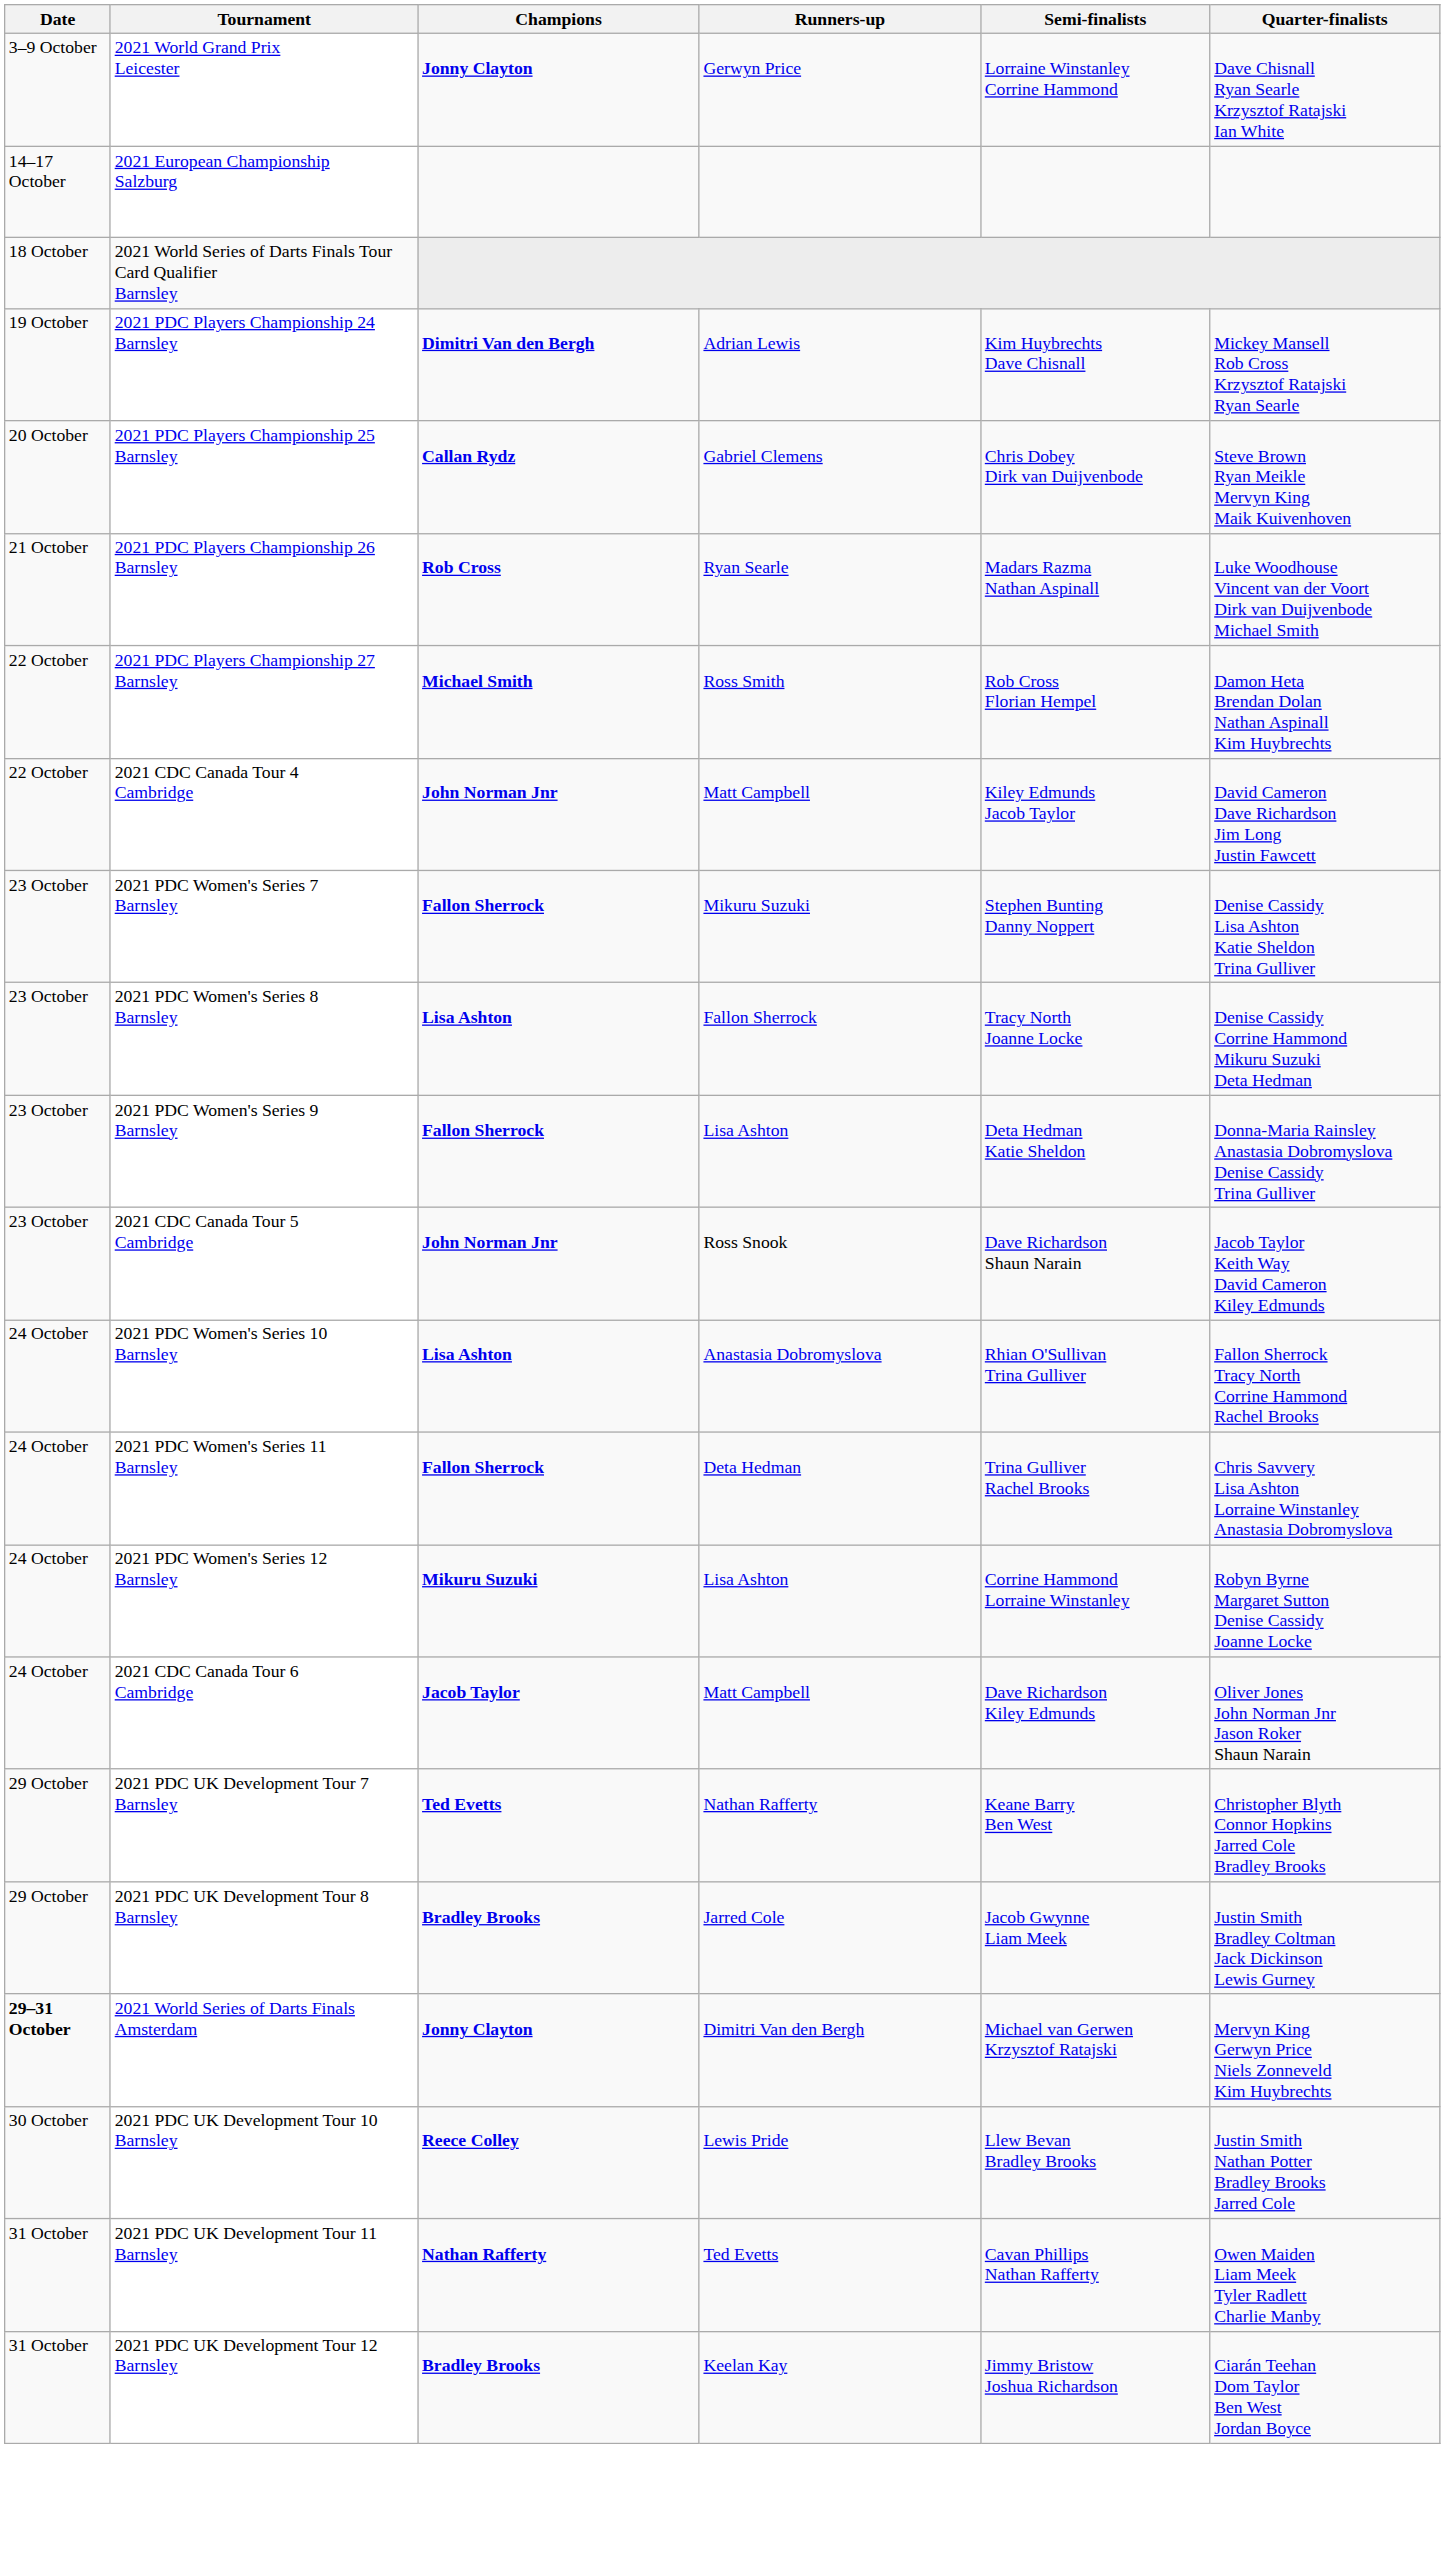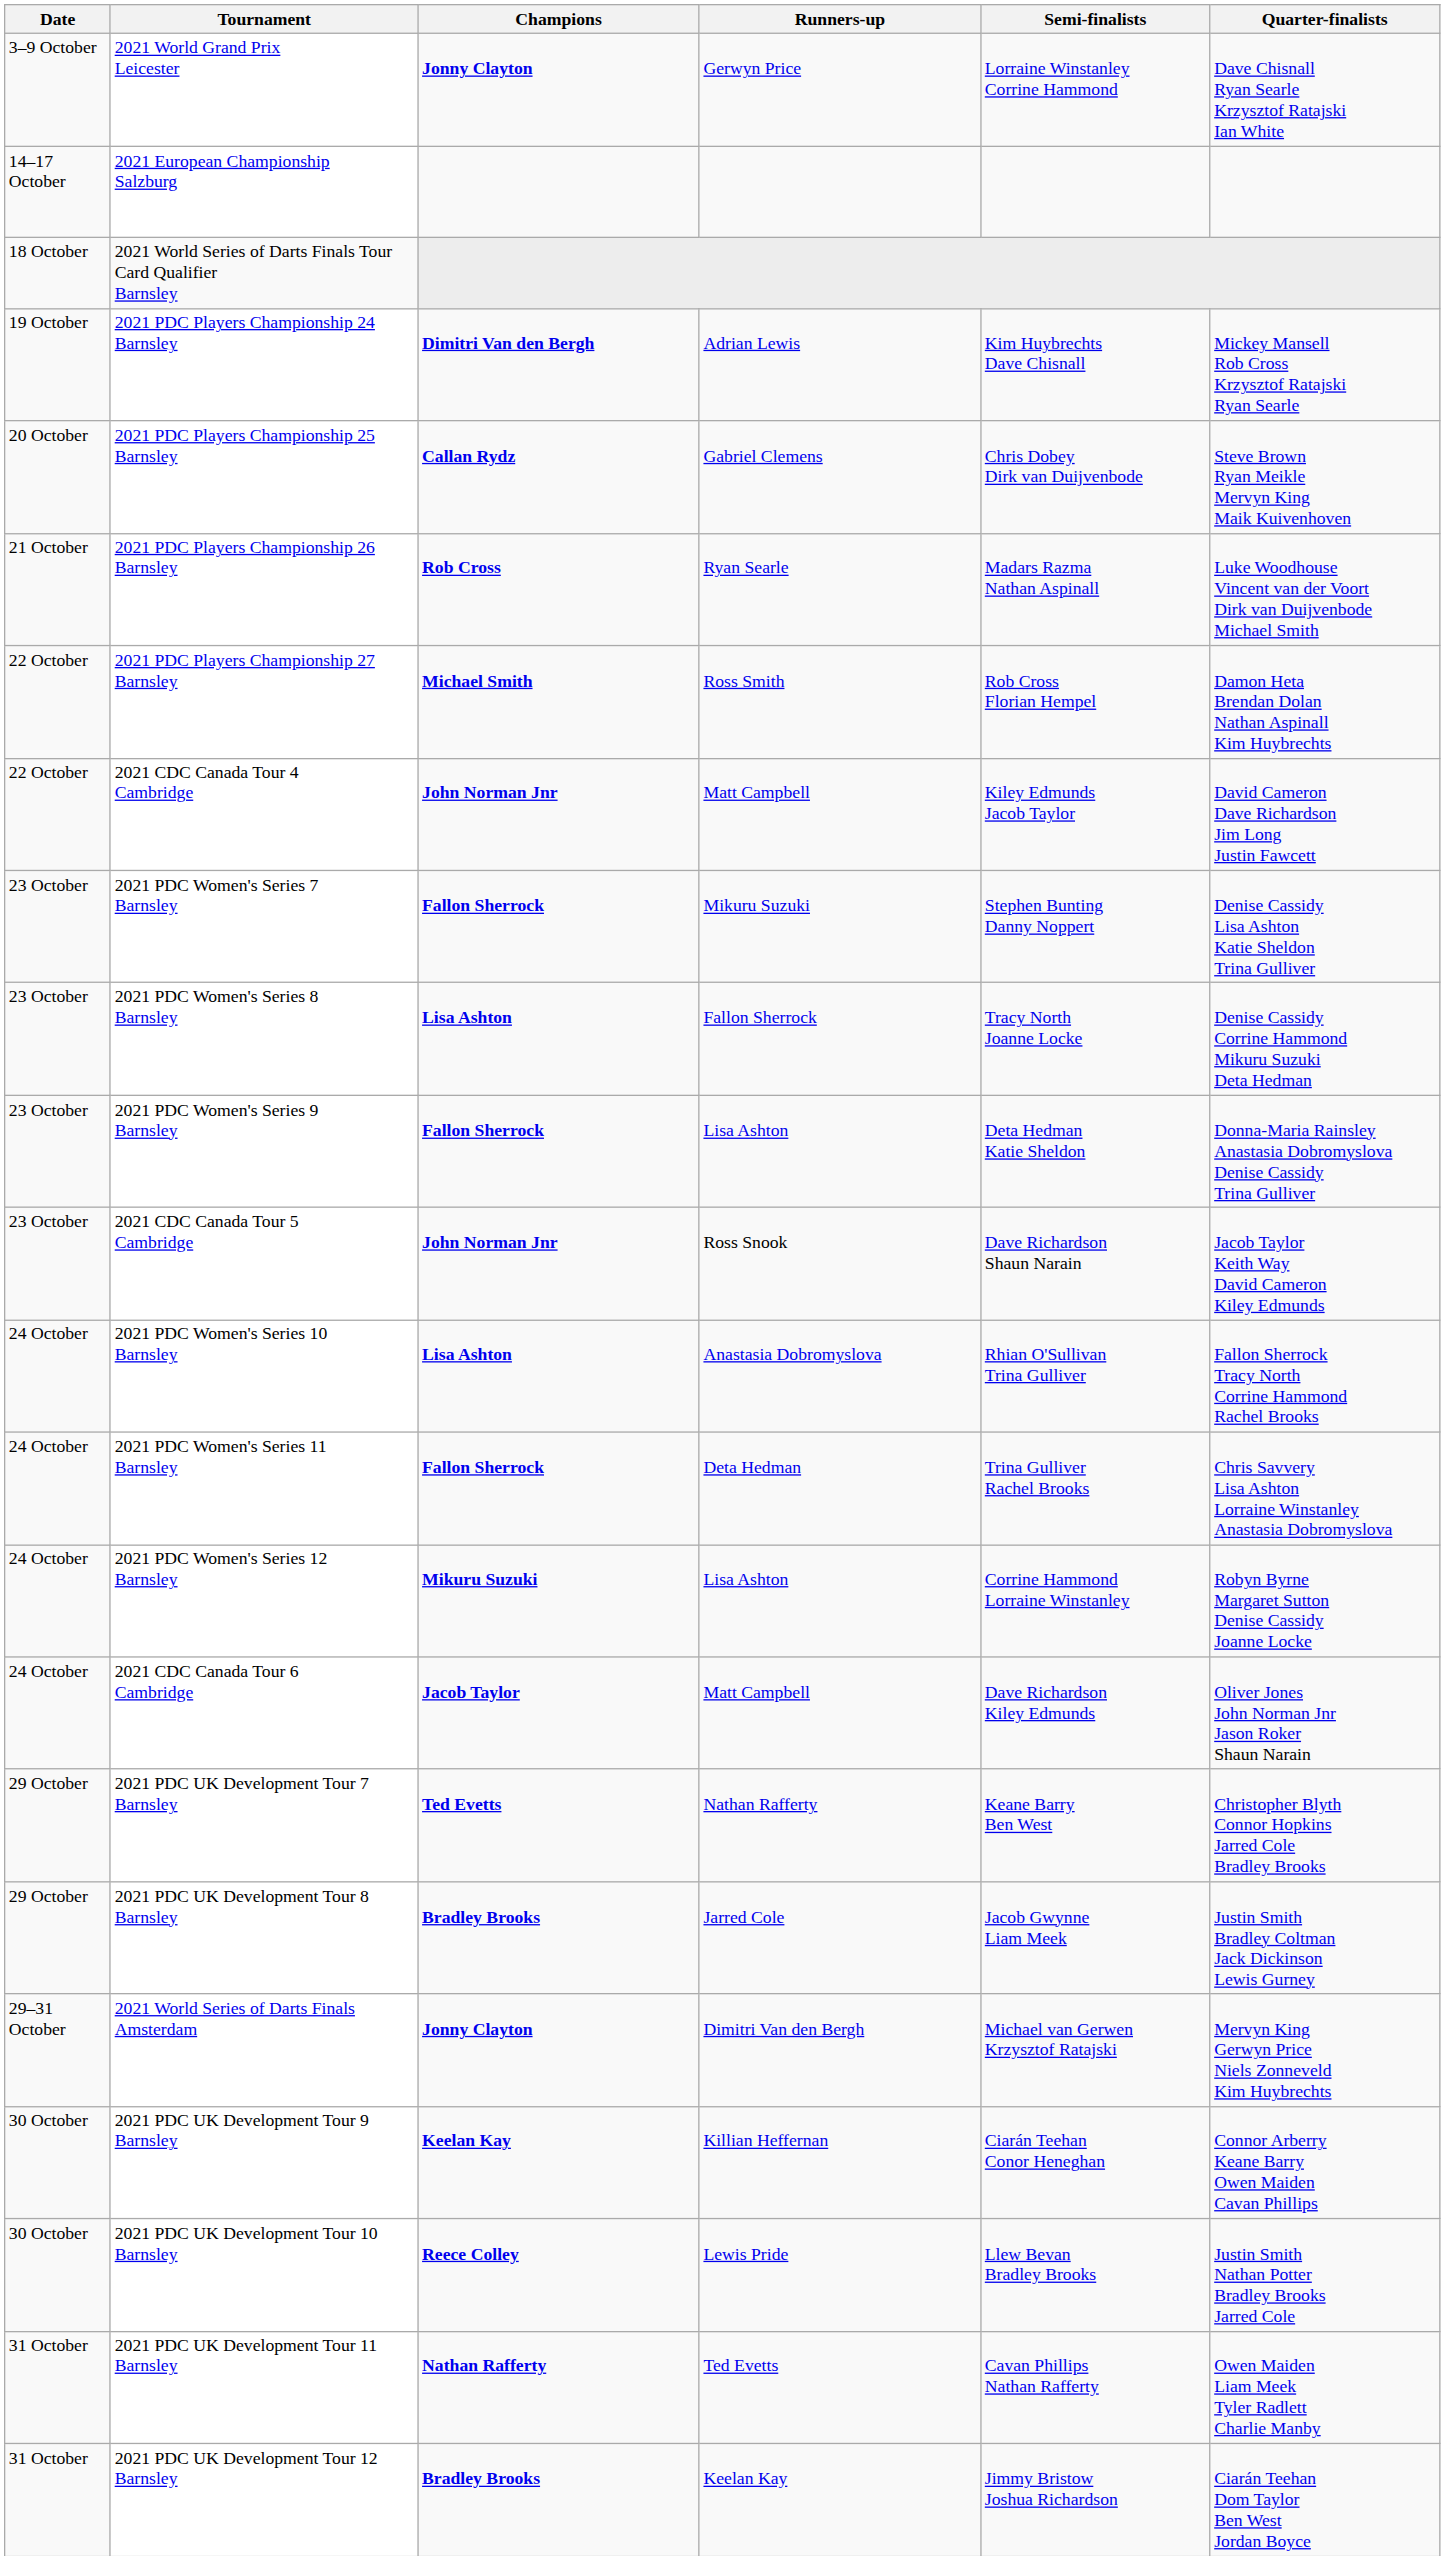(40, 2018) bold -> (37, 2018) normal
+ row: (242, 2130)
